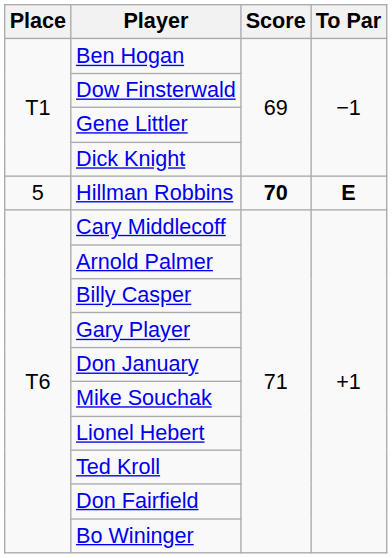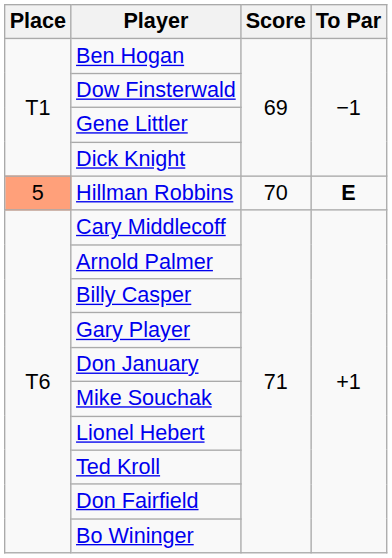(38, 192) no background -> (38, 192) lightsalmon background
(276, 192) bold -> (276, 192) normal
